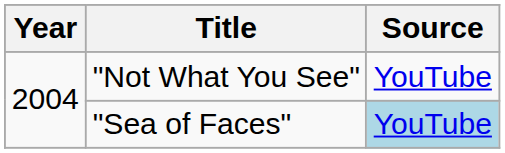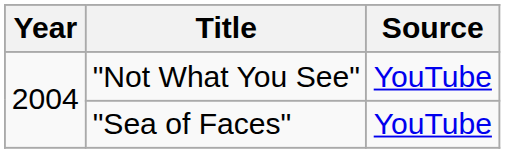(433, 123) lightblue background -> (433, 123) no background
